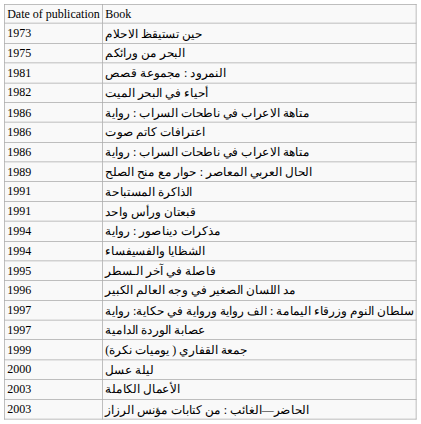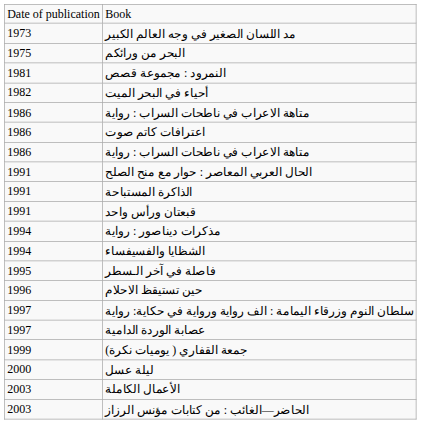(154, 33) حين تستيقظ الاحلام -> (201, 33) مد اللسان الصغير في وجه العالم الكبير
(19, 171) 1989 -> (19, 171) 1991
(201, 290) مد اللسان الصغير في وجه العالم الكبير -> (154, 290) حين تستيقظ الاحلام
